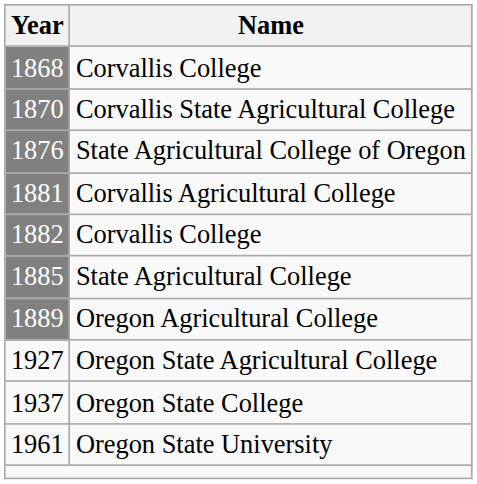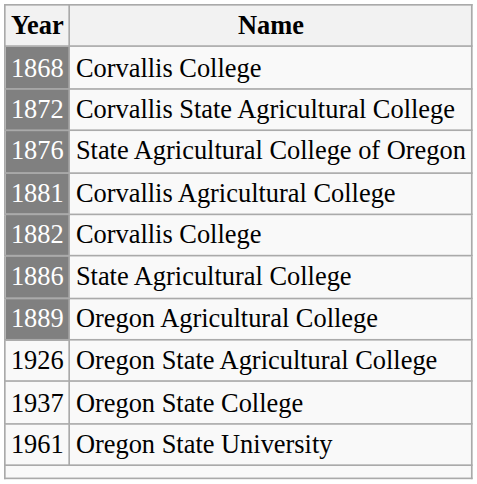(37, 109) 1870 -> (37, 109) 1872
(37, 276) 1885 -> (37, 276) 1886
(37, 360) 1927 -> (37, 360) 1926
